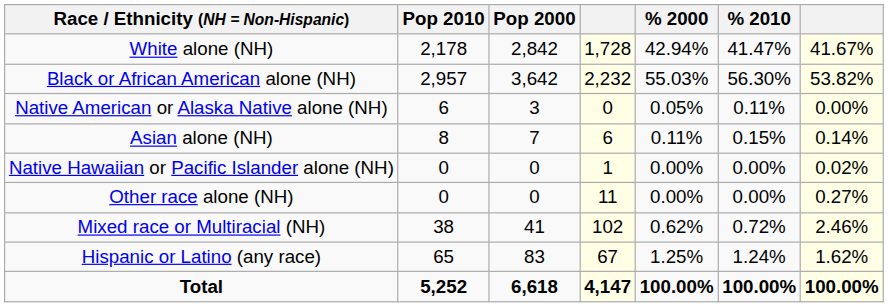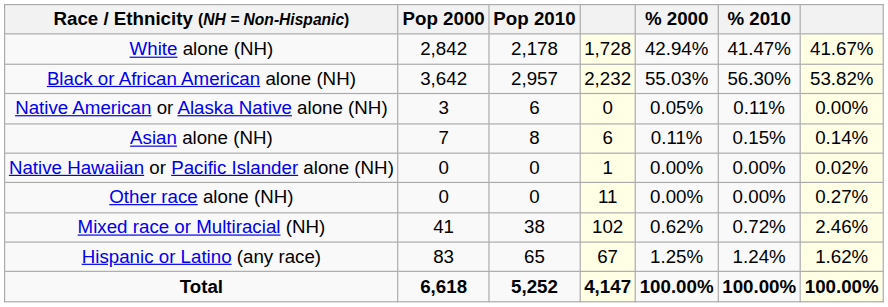columns swapped: (534, 19) <-> (444, 19)
